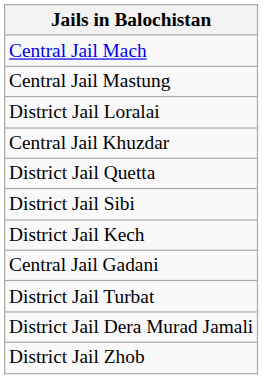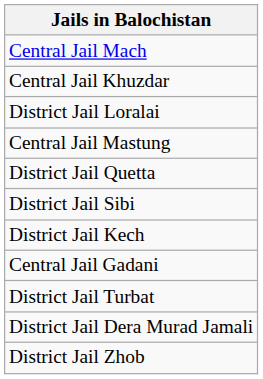(90, 81) Central Jail Mastung -> (89, 81) Central Jail Khuzdar
(89, 142) Central Jail Khuzdar -> (90, 142) Central Jail Mastung
